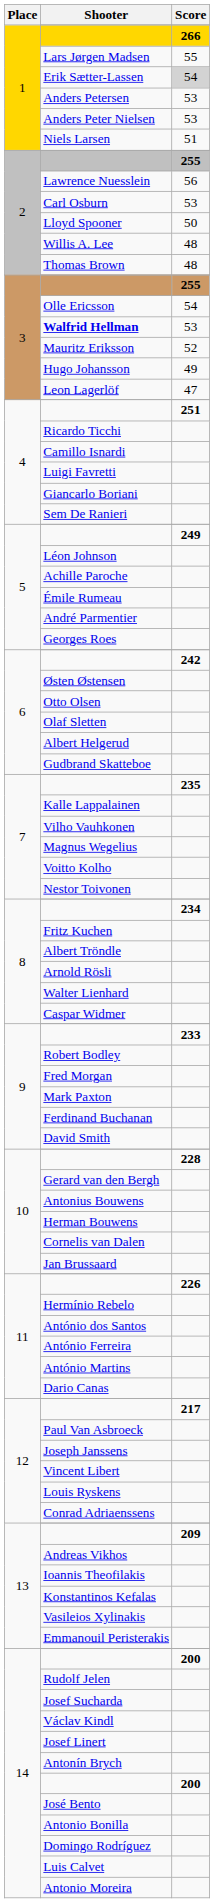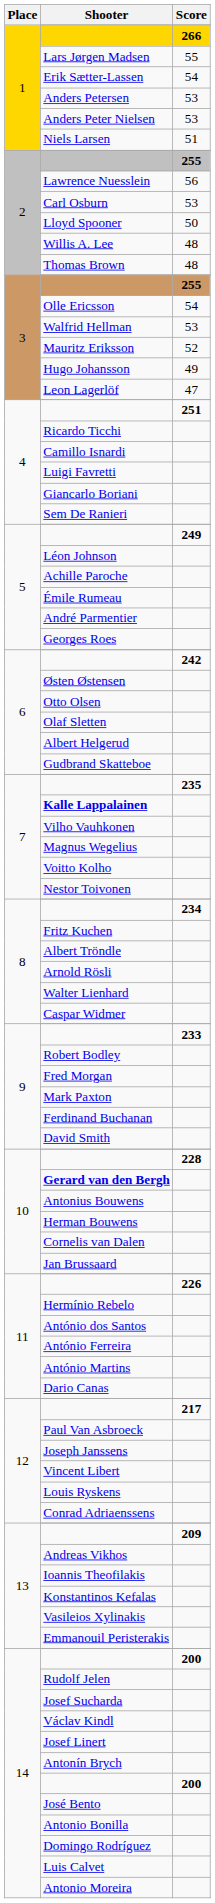(191, 77) lightgrey background -> (191, 77) no background
(91, 327) bold -> (87, 327) normal
(92, 805) normal -> (95, 805) bold
(101, 1180) normal -> (107, 1180) bold
